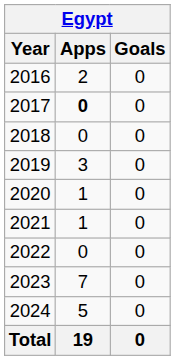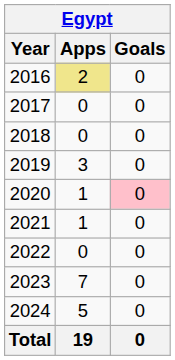(83, 77) no background -> (83, 77) khaki background
(83, 106) bold -> (83, 106) normal
(140, 194) no background -> (140, 194) pink background
